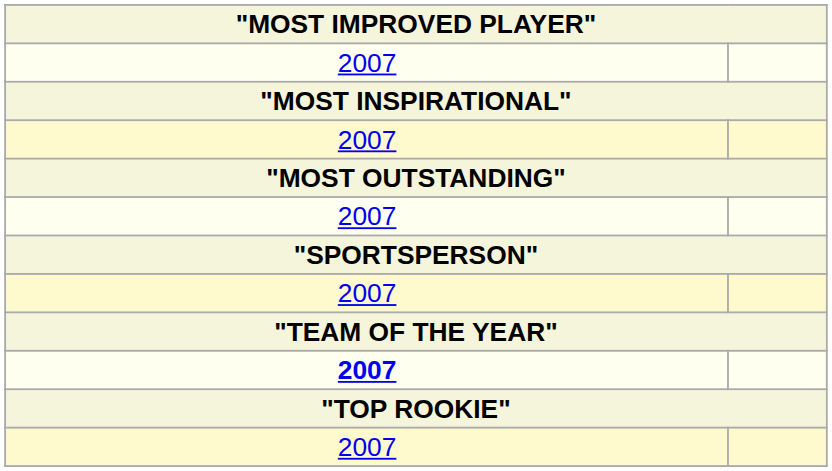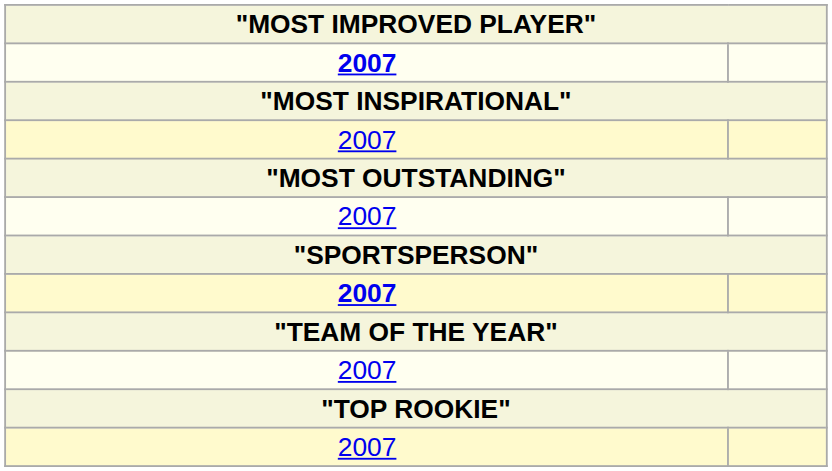(367, 63) normal -> (367, 63) bold
(367, 293) normal -> (367, 293) bold
(367, 370) bold -> (367, 370) normal
